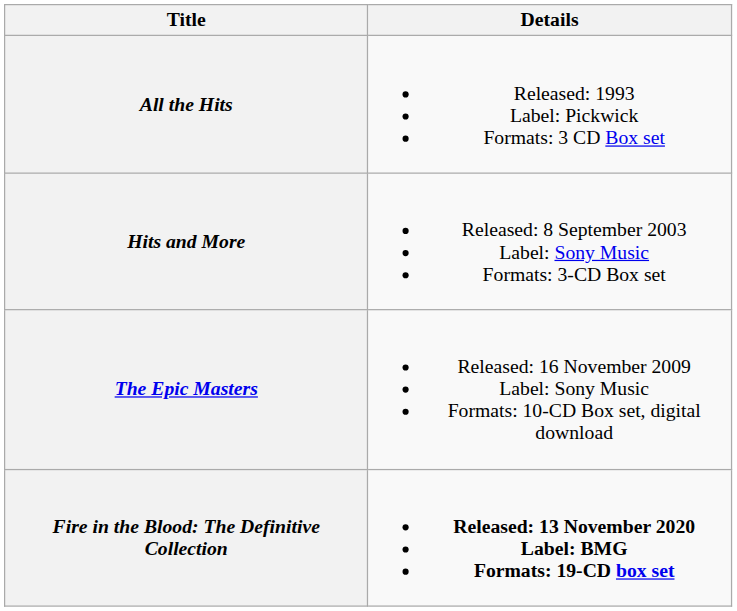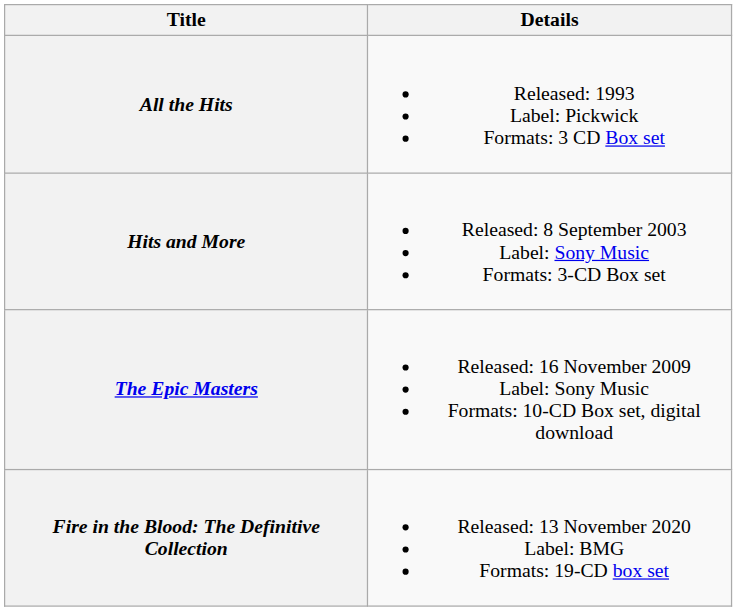(550, 549) bold -> (550, 549) normal
